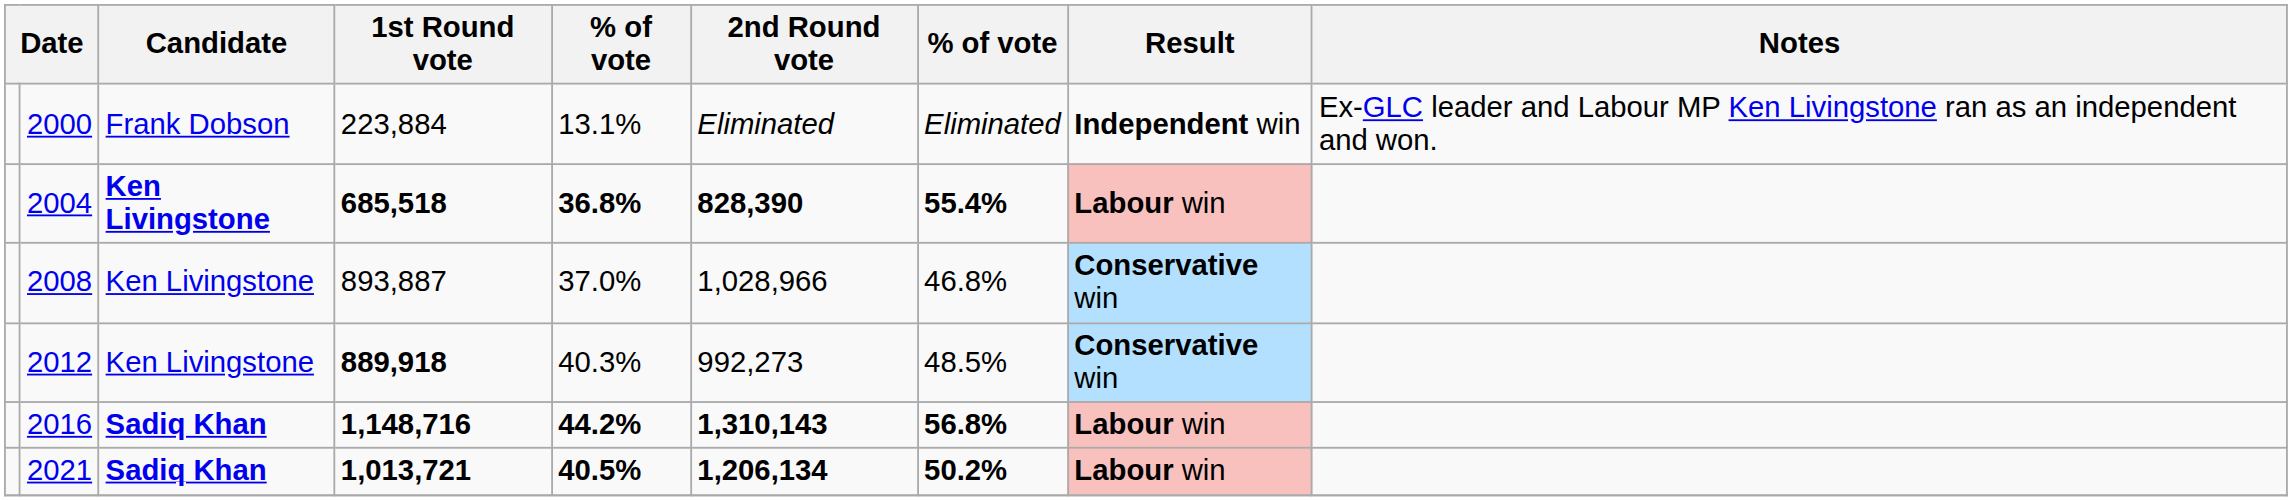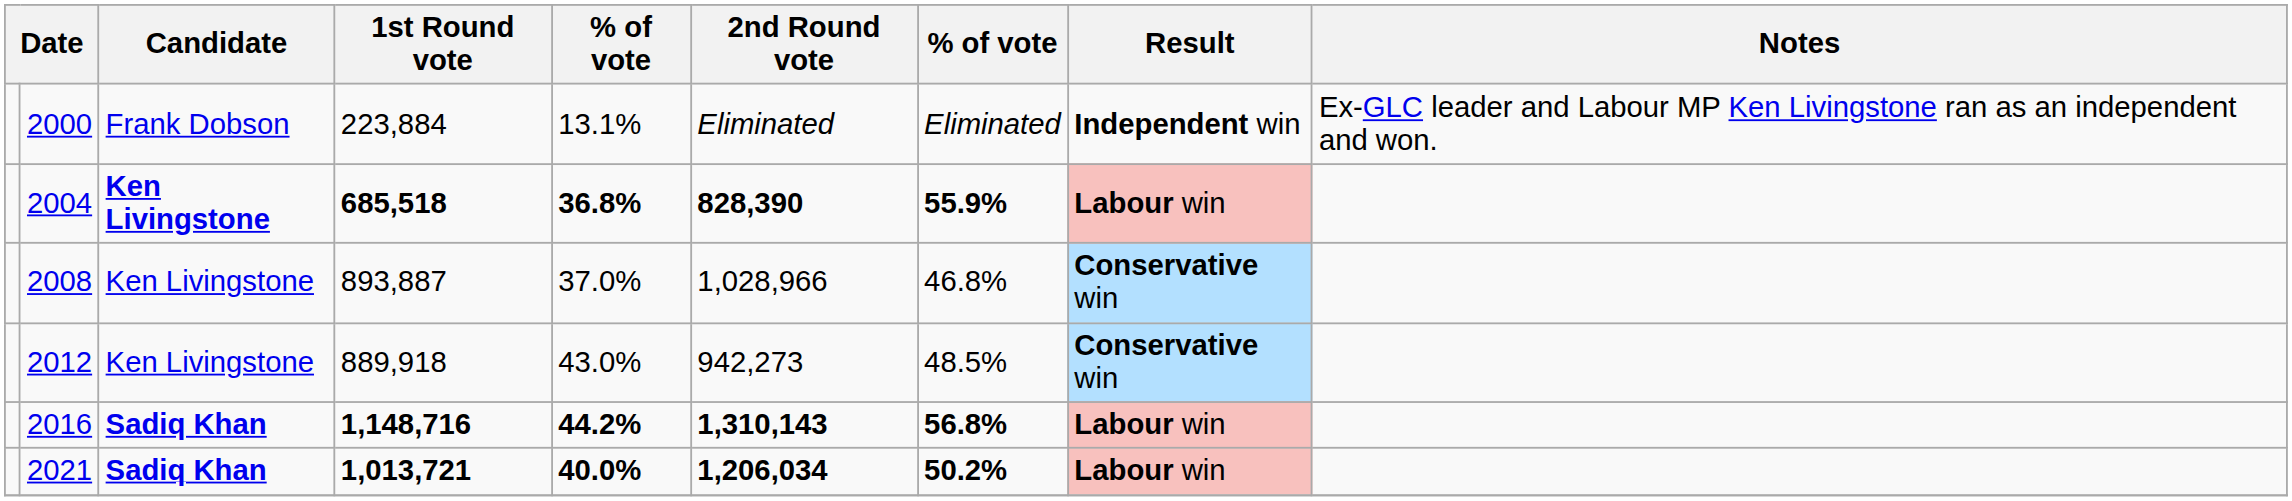(966, 202) 55.4% -> (966, 202) 55.9%
(394, 361) bold -> (394, 361) normal
(600, 361) 40.3% -> (600, 361) 43.0%
(750, 361) 992,273 -> (750, 361) 942,273
(600, 471) 40.5% -> (600, 471) 40.0%
(763, 471) 1,206,134 -> (763, 471) 1,206,034
